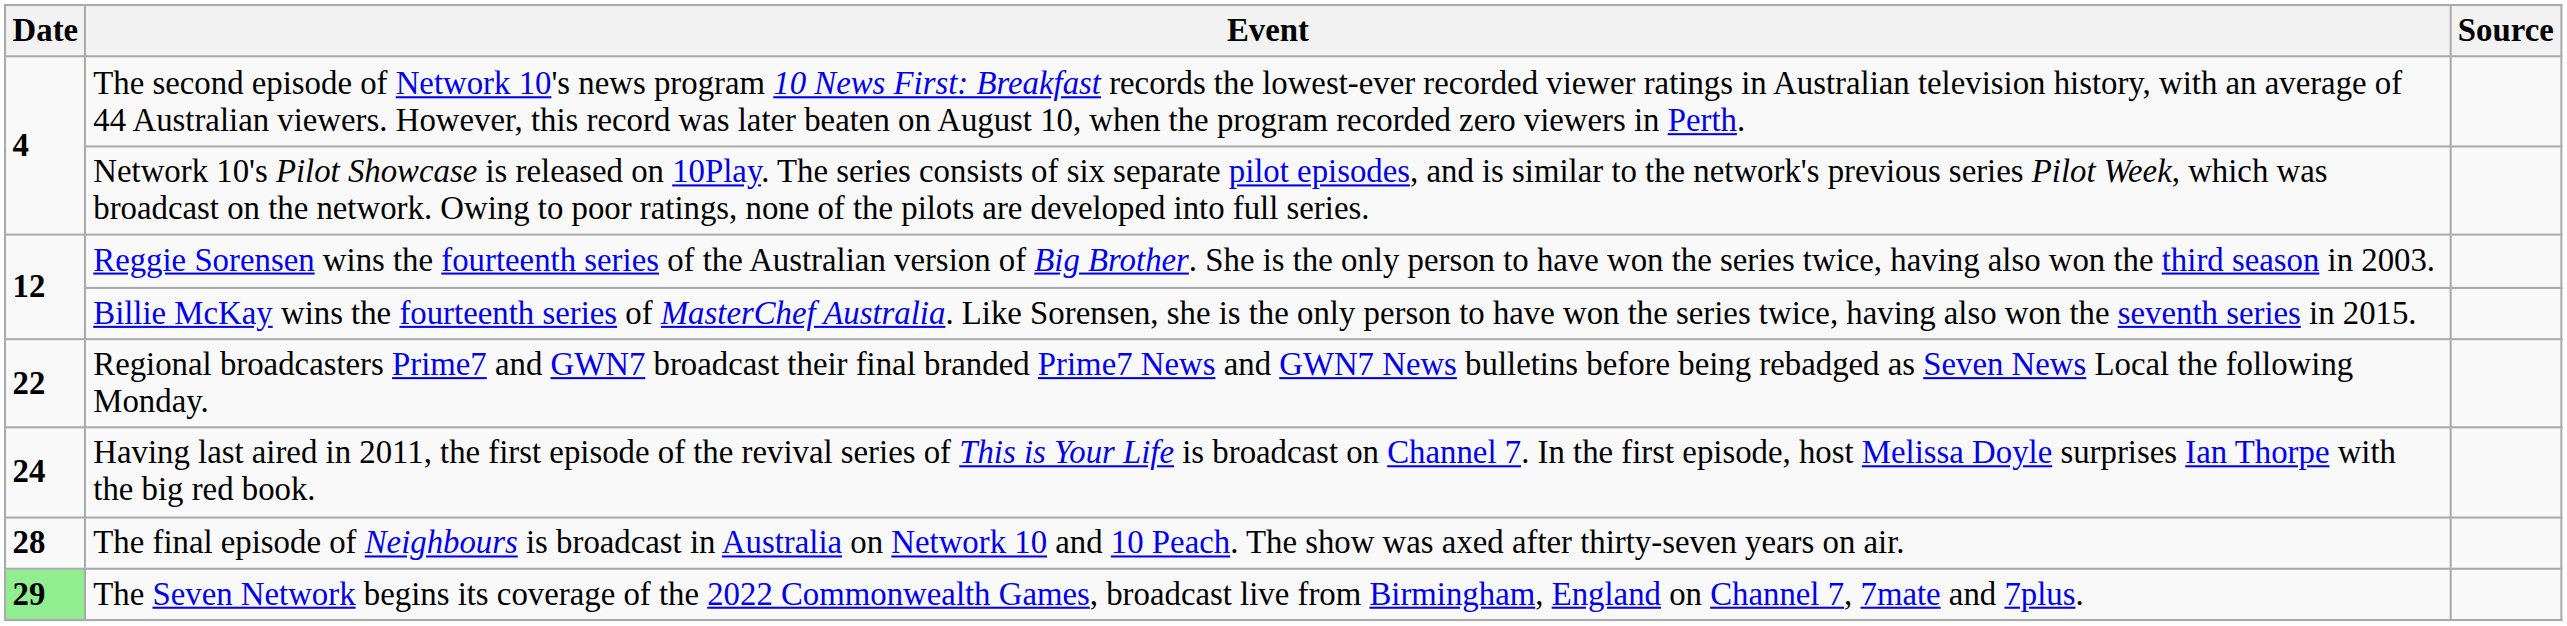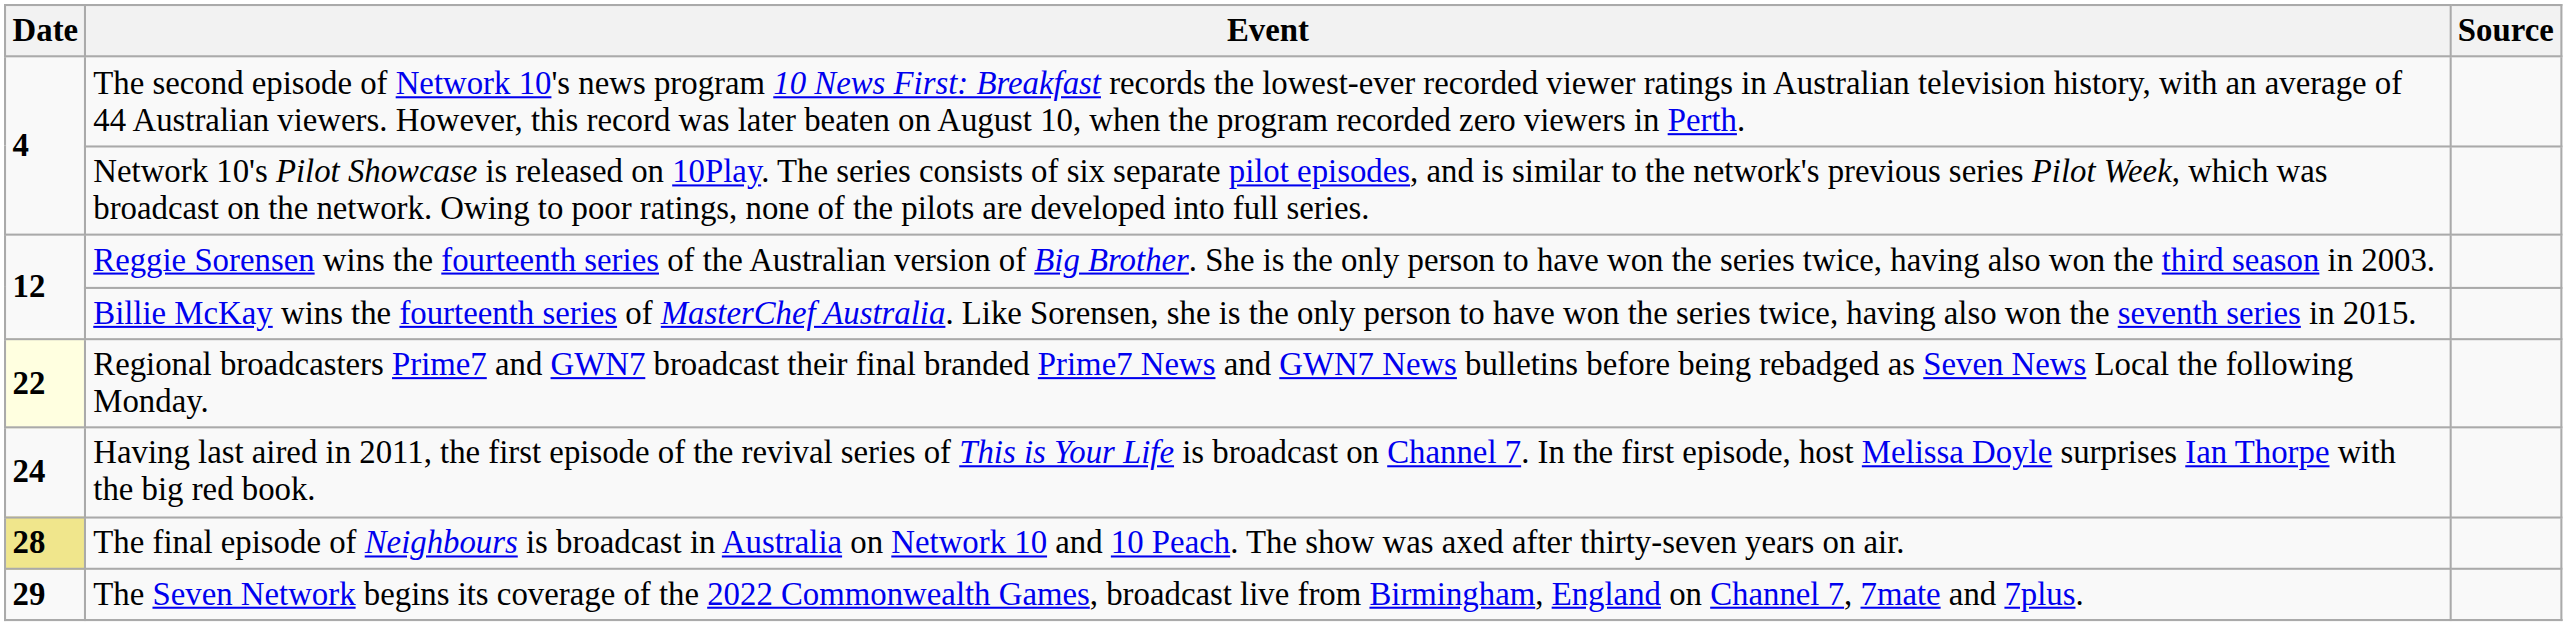(29, 382) no background -> (29, 382) lightyellow background
(29, 542) no background -> (29, 542) khaki background
(29, 594) lightgreen background -> (29, 594) no background
